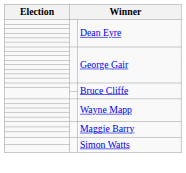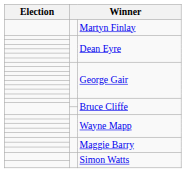+ row: (37, 28)
